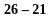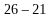(25, 10) bold -> (25, 10) normal
